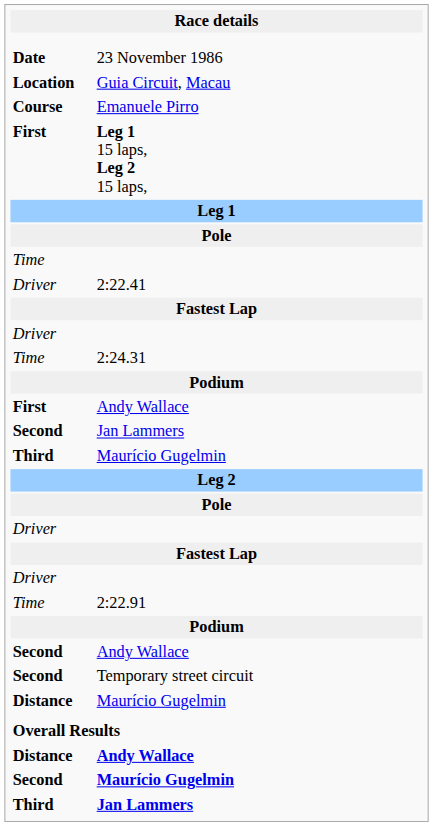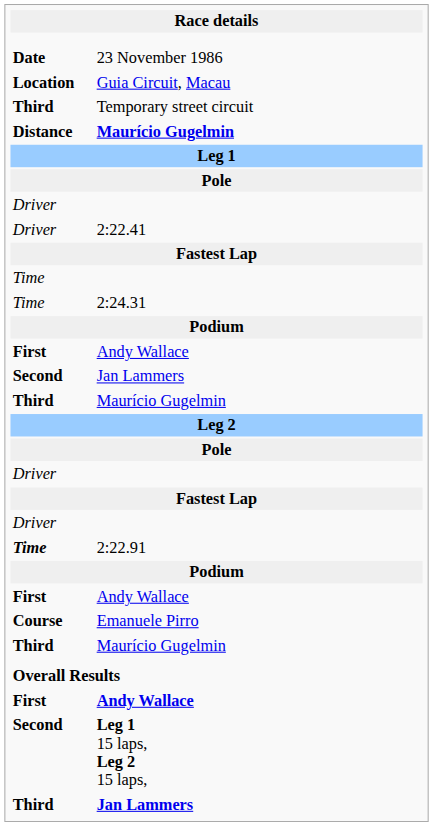(38, 107) Course -> (33, 107) Third
(148, 107) Emanuele Pirro -> (175, 107) Temporary street circuit
(29, 131) First -> (43, 131) Distance
(122, 159) Leg 1 15 laps, Leg 2 15 laps, -> (165, 131) Maurício Gugelmin
(29, 260) Time -> (34, 205) Driver
(34, 333) Driver -> (29, 278) Time
(29, 602) normal -> (30, 547) bold
(38, 651) Second -> (29, 596) First
(38, 676) Second -> (38, 621) Course
(175, 676) Temporary street circuit -> (148, 621) Emanuele Pirro
(43, 700) Distance -> (33, 645) Third
(43, 755) Distance -> (29, 700) First
(165, 780) Maurício Gugelmin -> (122, 752) Leg 1 15 laps, Leg 2 15 laps,
